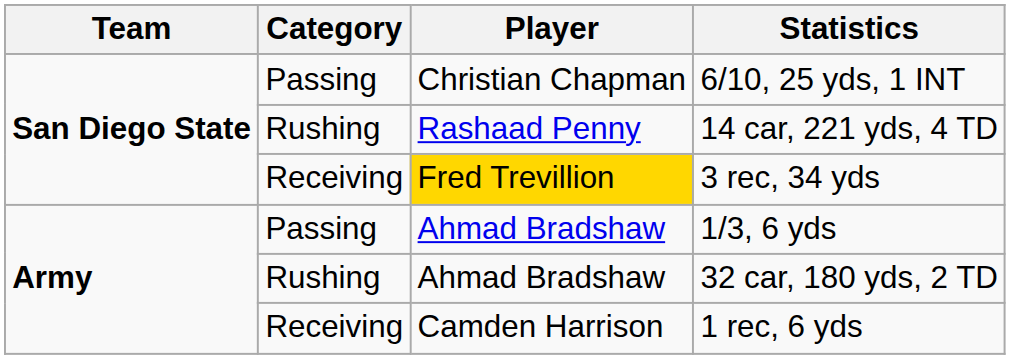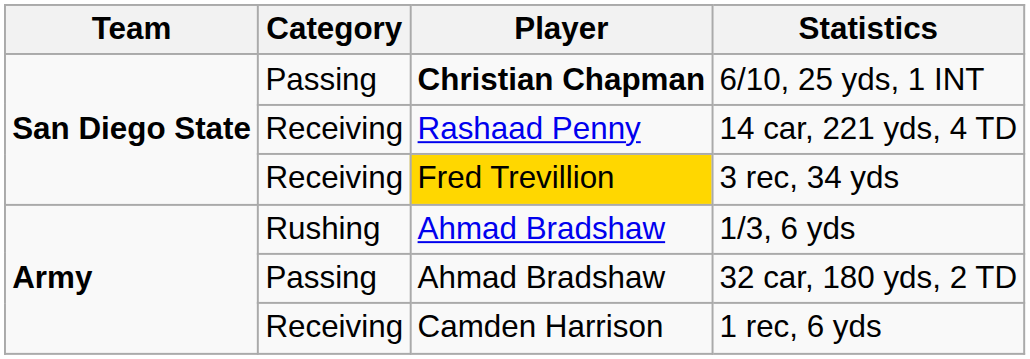(552, 79) normal -> (561, 79) bold
(323, 128) Rushing -> (334, 128) Receiving
(321, 228) Passing -> (323, 228) Rushing
(323, 278) Rushing -> (321, 278) Passing
